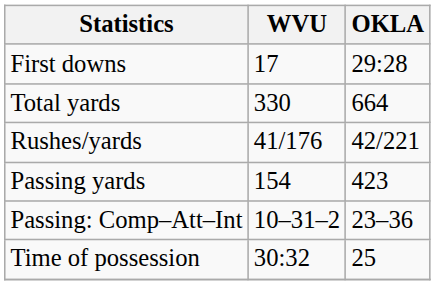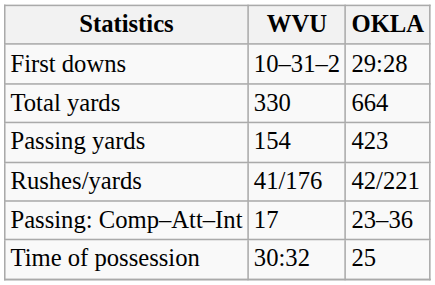(266, 63) 17 -> (297, 63) 10–31–2
rows swapped: (76, 141) <-> (78, 180)
(297, 220) 10–31–2 -> (266, 220) 17
